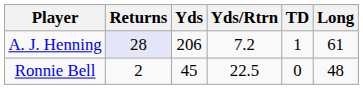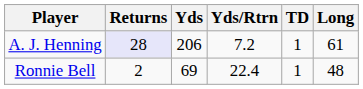(189, 71) 45 -> (189, 71) 69
(244, 71) 22.5 -> (244, 71) 22.4
(297, 71) 0 -> (297, 71) 1
